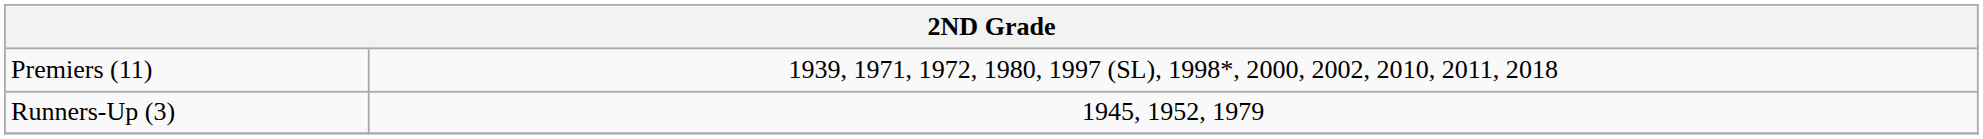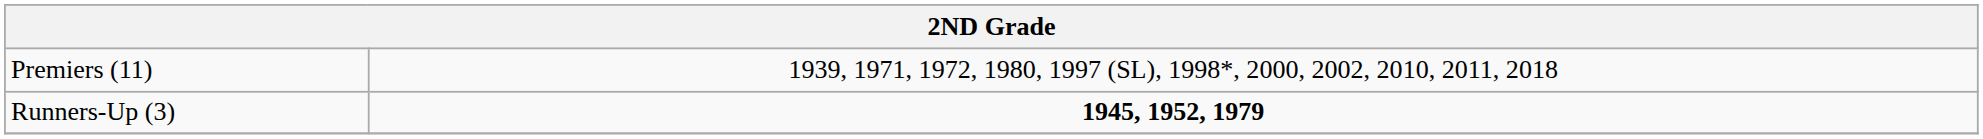(1173, 112) normal -> (1173, 112) bold
